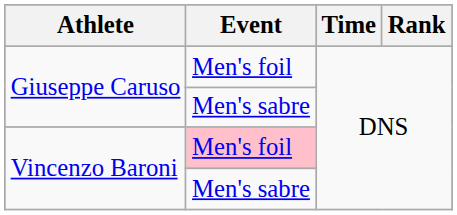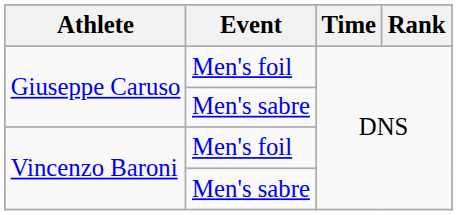(242, 147) pink background -> (242, 147) no background
